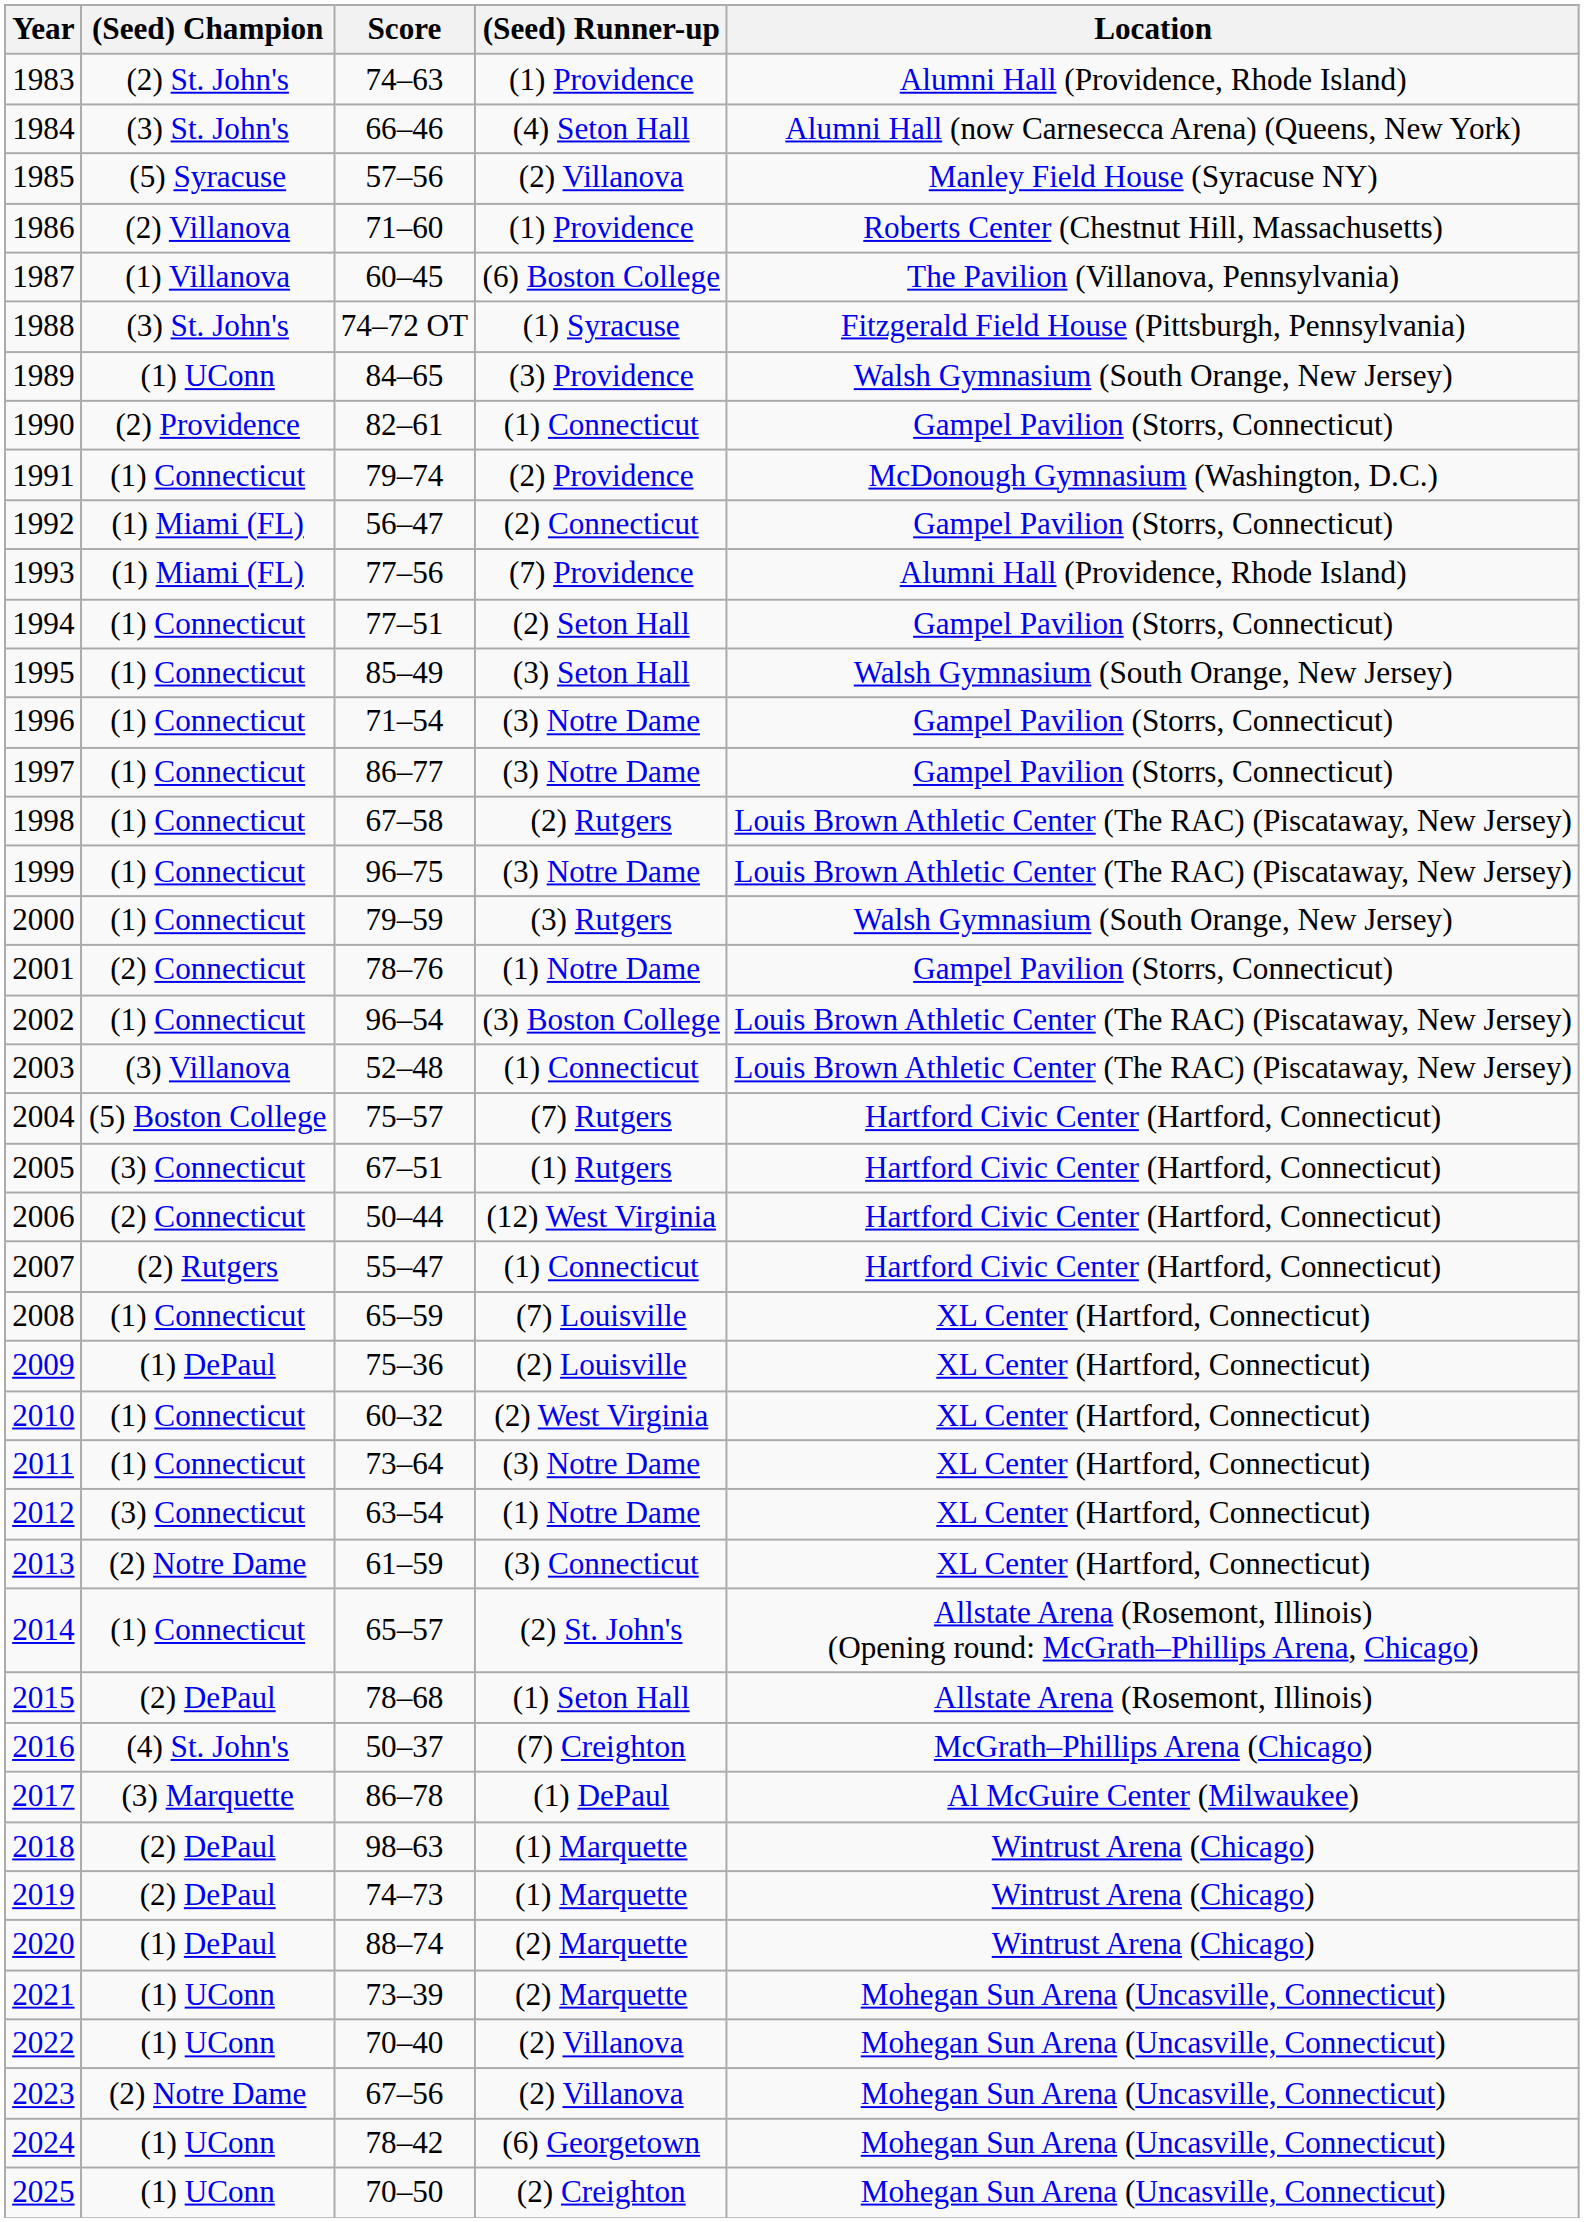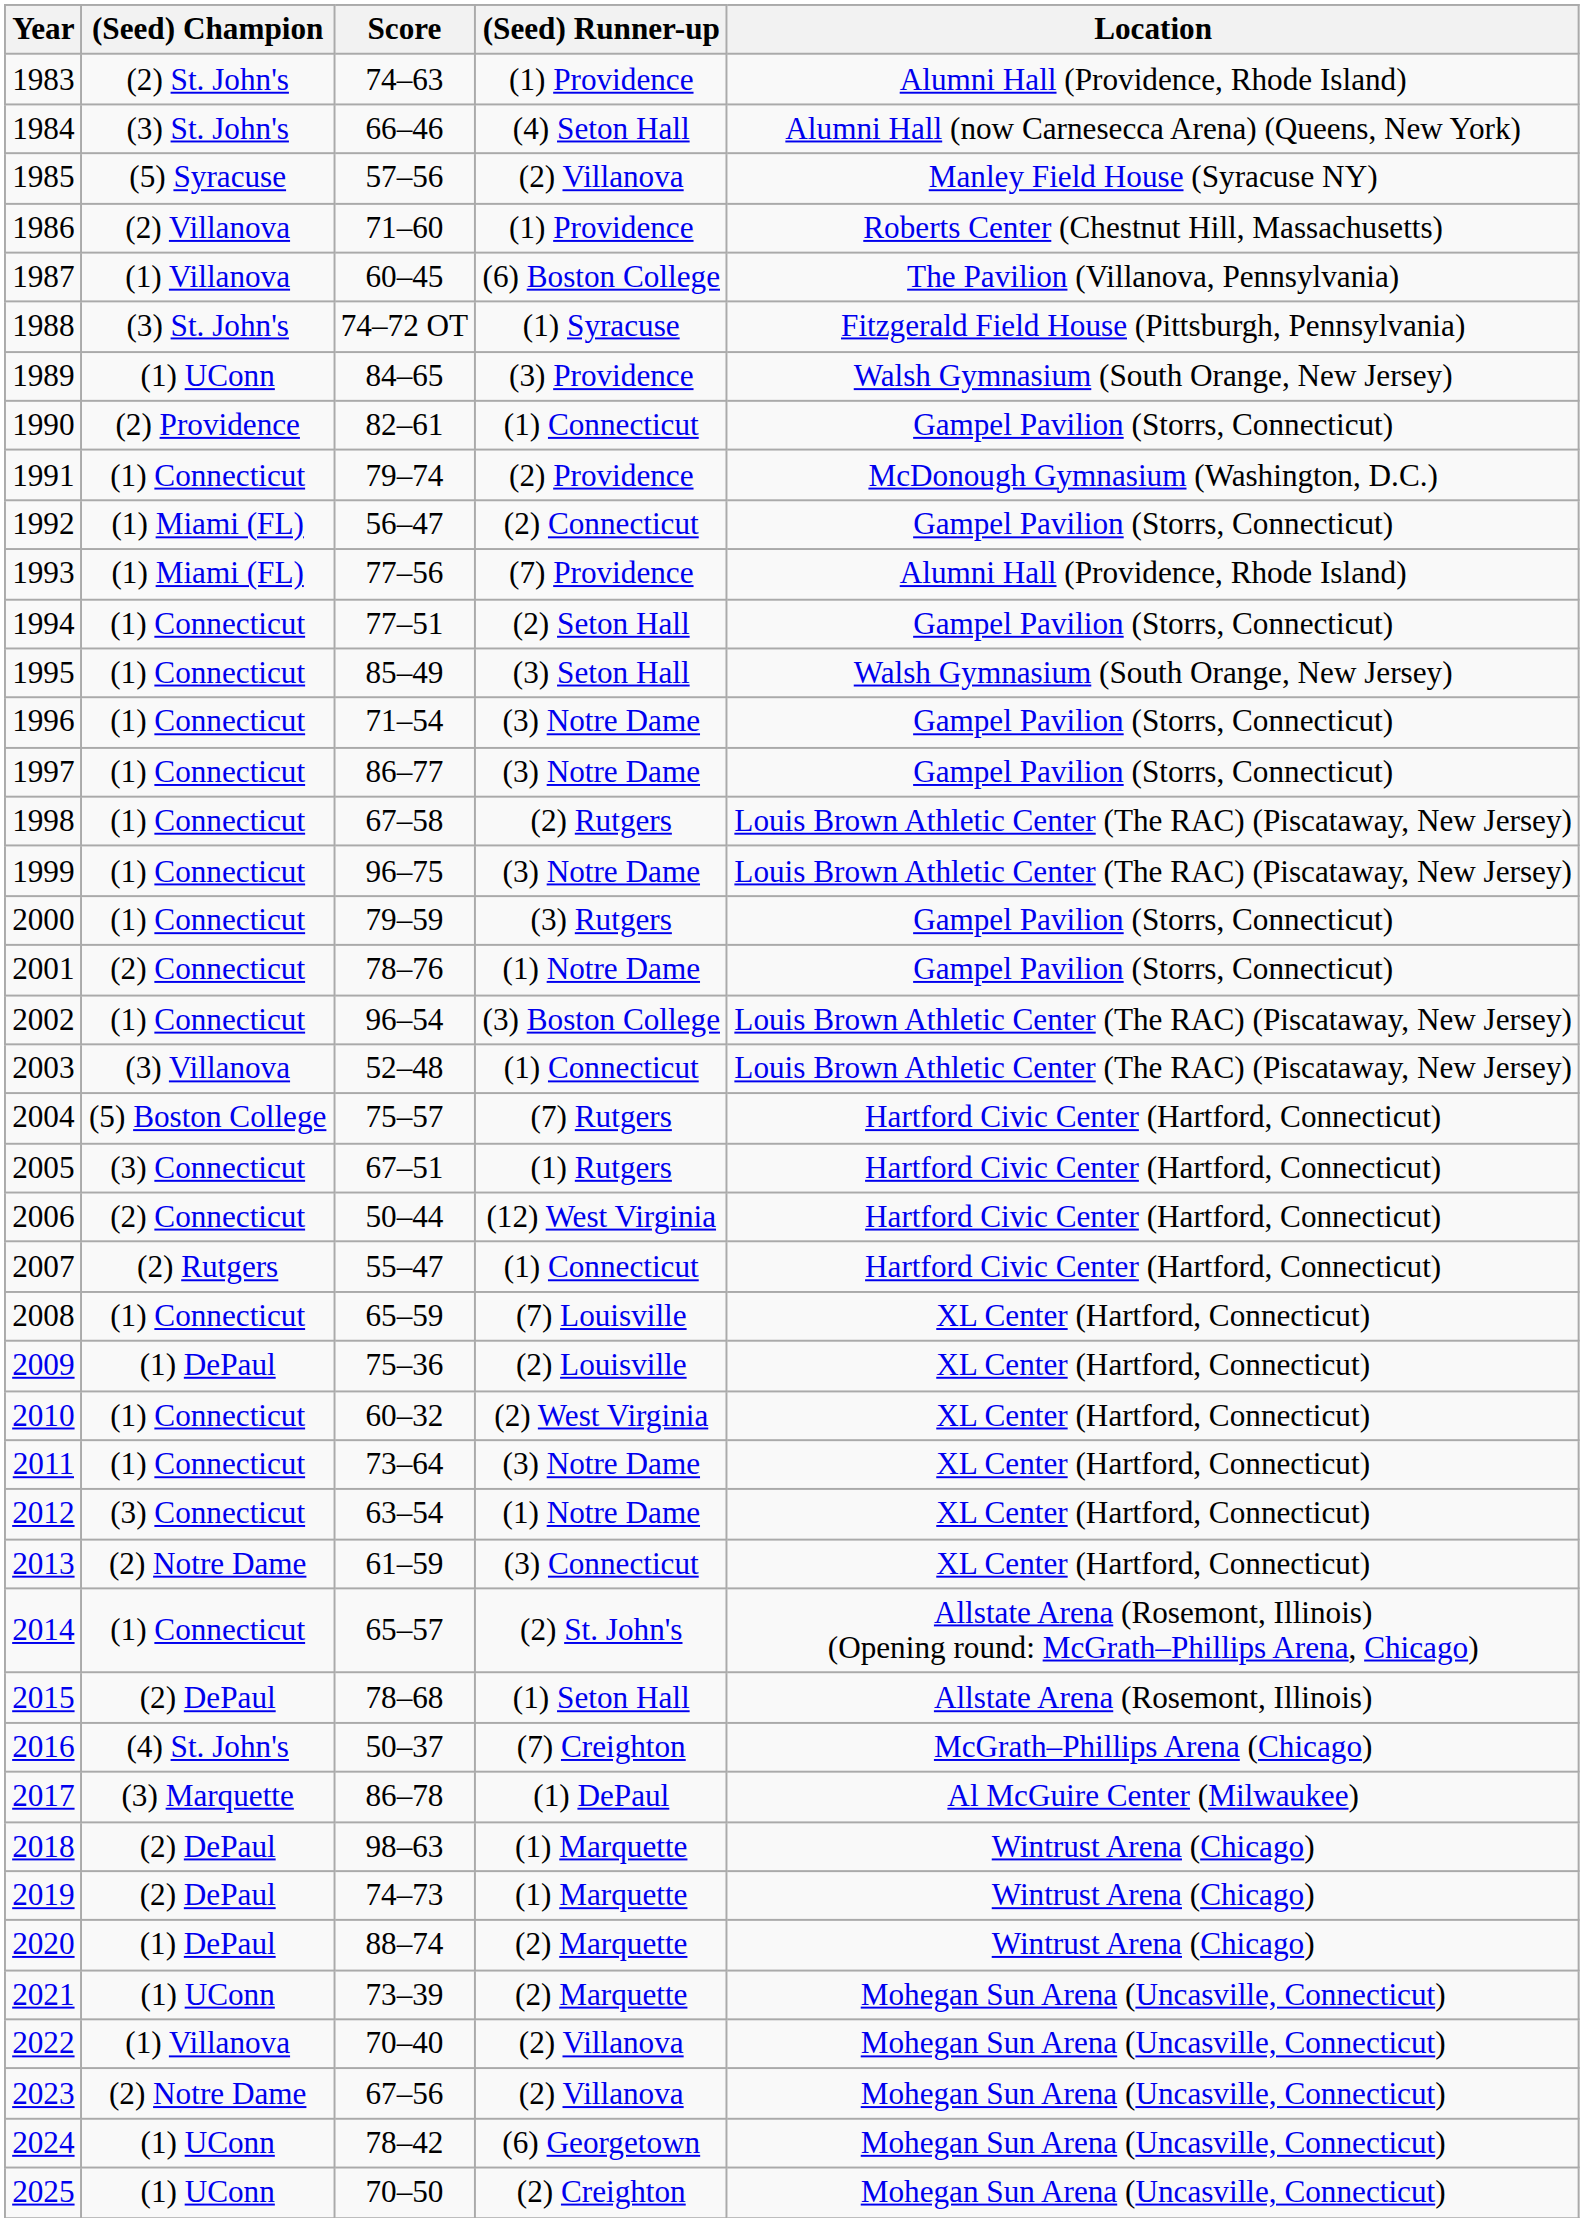(1153, 919) Walsh Gymnasium (South Orange, New Jersey) -> (1153, 919) Gampel Pavilion (Storrs, Connecticut)
(208, 2043) (1) UConn -> (208, 2043) (1) Villanova
